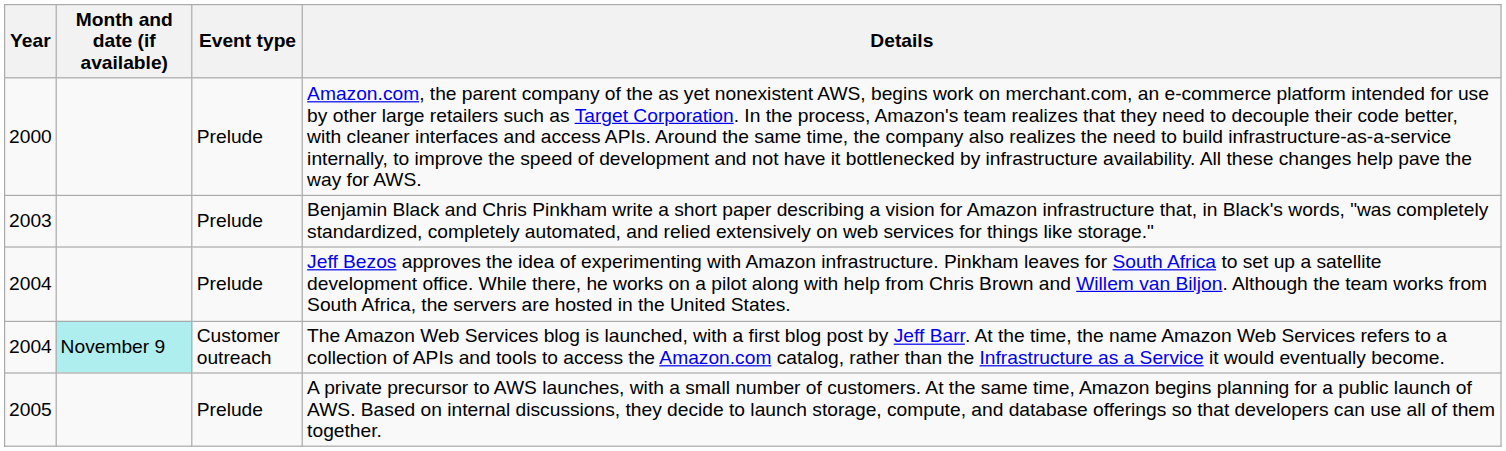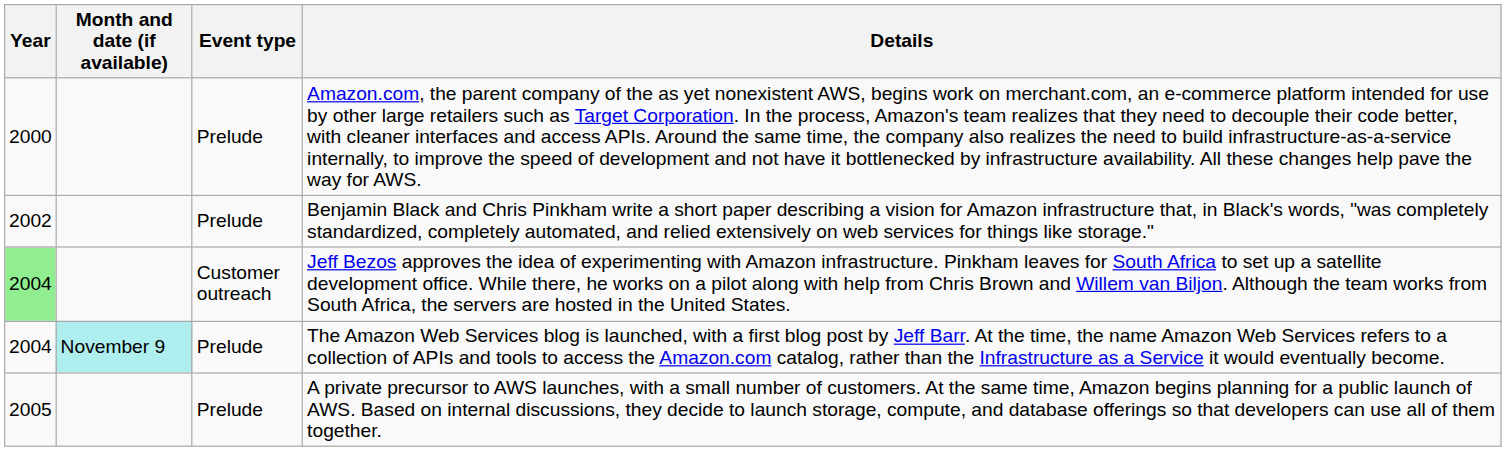(30, 221) 2003 -> (30, 221) 2002
(30, 283) no background -> (30, 283) lightgreen background
(230, 283) Prelude -> (238, 283) Customer outreach
(238, 346) Customer outreach -> (230, 346) Prelude
